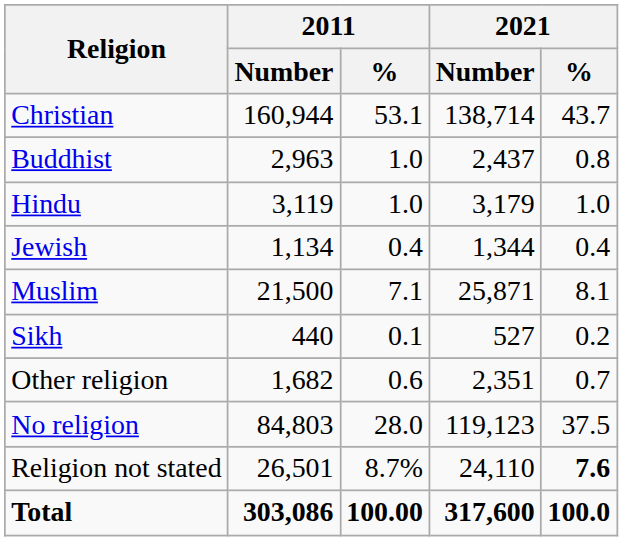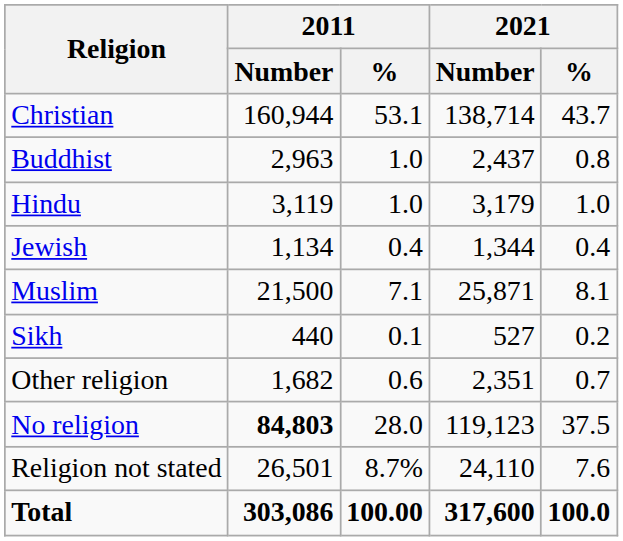(295, 423) normal -> (295, 423) bold
(593, 468) bold -> (593, 468) normal
